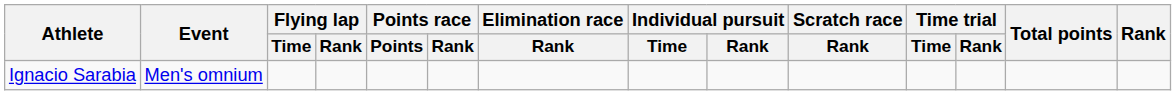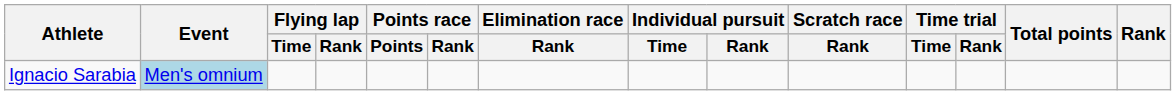(204, 76) no background -> (204, 76) lightblue background
